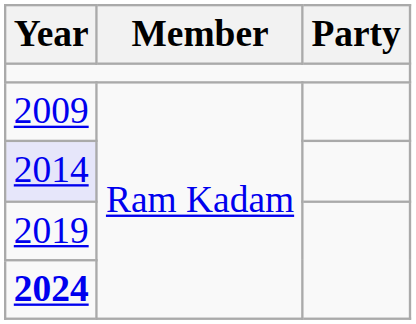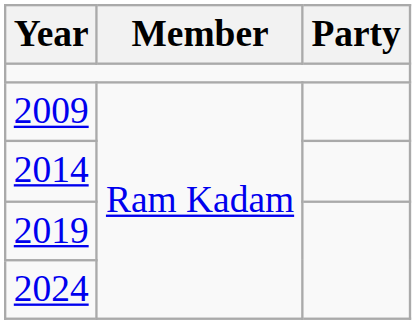(51, 170) lavender background -> (51, 170) no background
(51, 288) bold -> (51, 288) normal
